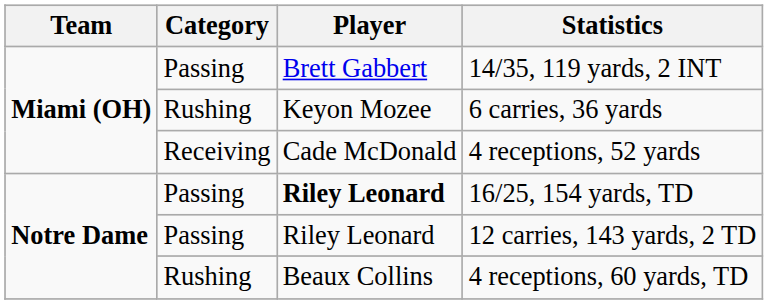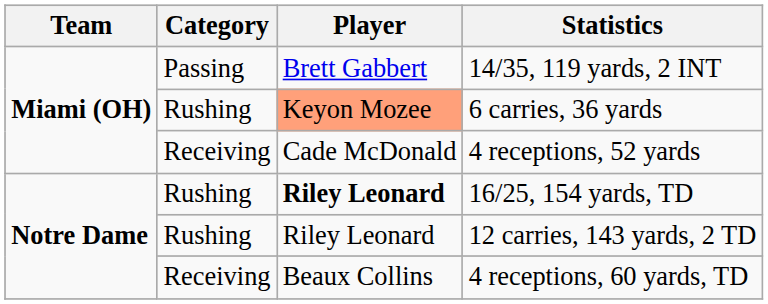(357, 109) no background -> (357, 109) lightsalmon background
(204, 193) Passing -> (208, 193) Rushing
(204, 235) Passing -> (208, 235) Rushing
(208, 277) Rushing -> (217, 277) Receiving
